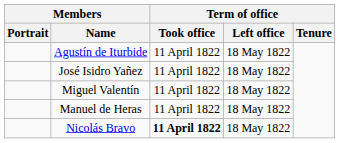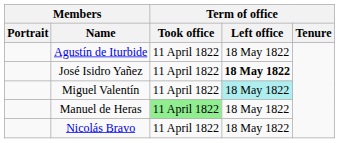(258, 71) normal -> (257, 71) bold
(258, 90) no background -> (257, 90) paleturquoise background
(187, 109) no background -> (186, 109) lightgreen background
(187, 128) bold -> (186, 128) normal
